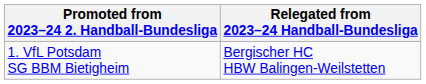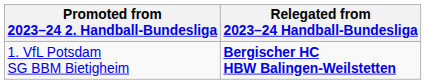(304, 60) normal -> (310, 60) bold
